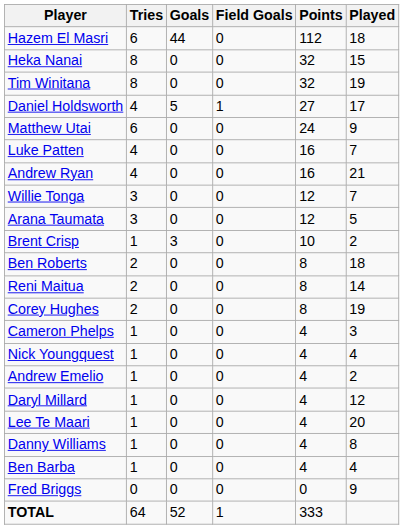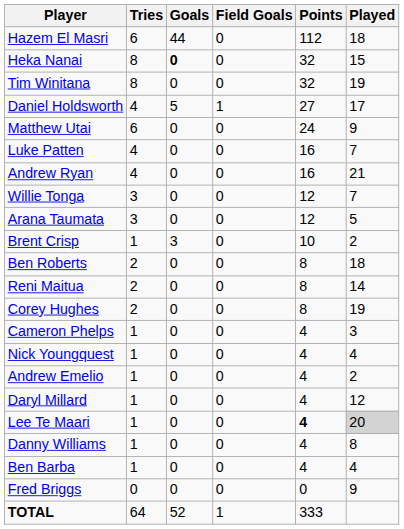(174, 60) normal -> (174, 60) bold
(303, 422) normal -> (303, 422) bold
(357, 422) no background -> (357, 422) lightgrey background
